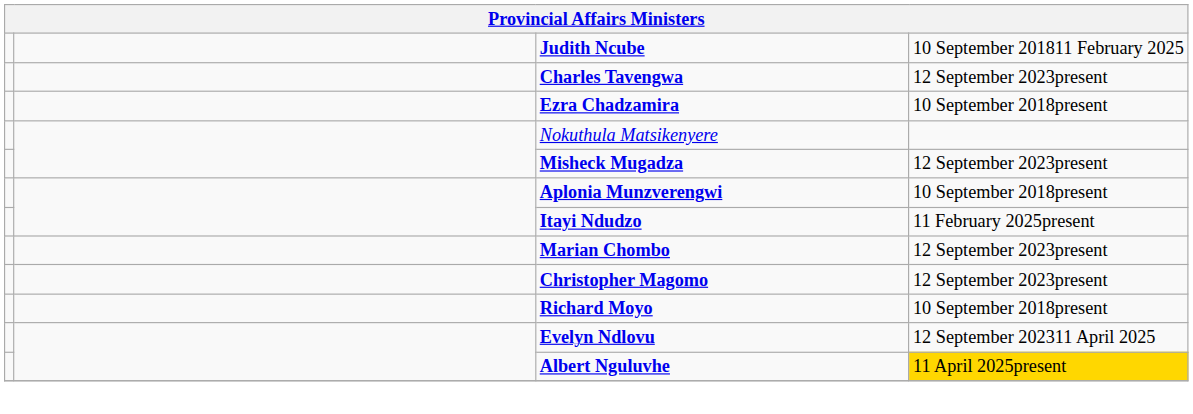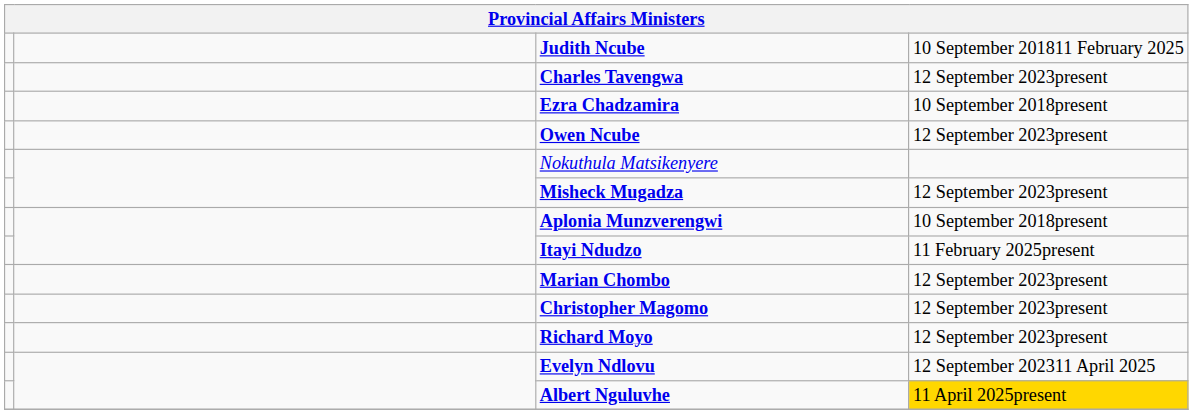+ row: (590, 134)
(1010, 308) 10 September 2018present -> (1010, 337) 12 September 2023present
